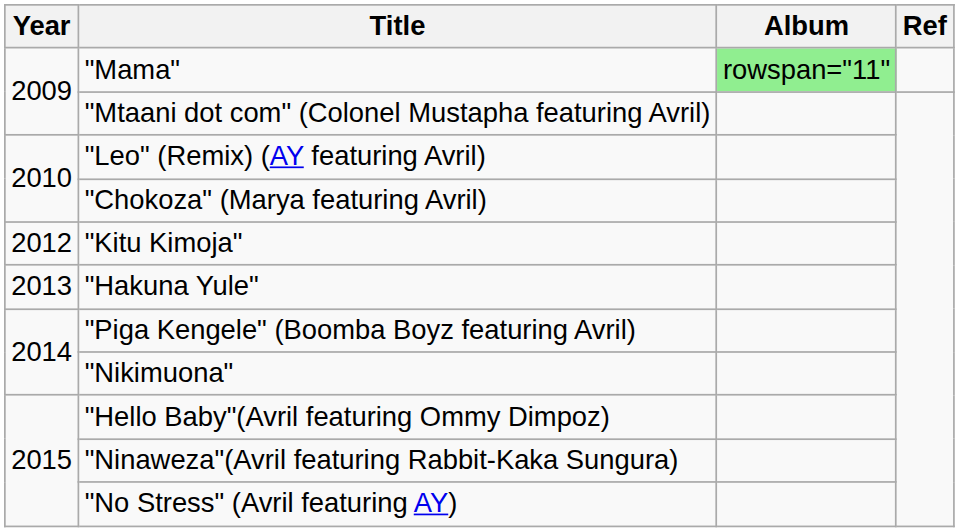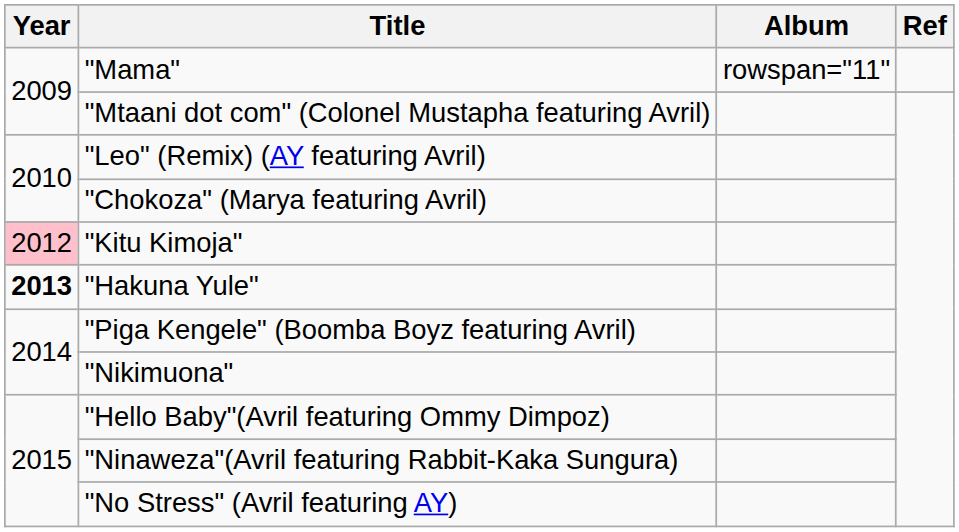(807, 69) lightgreen background -> (807, 69) no background
(42, 243) no background -> (42, 243) pink background
(42, 286) normal -> (42, 286) bold
